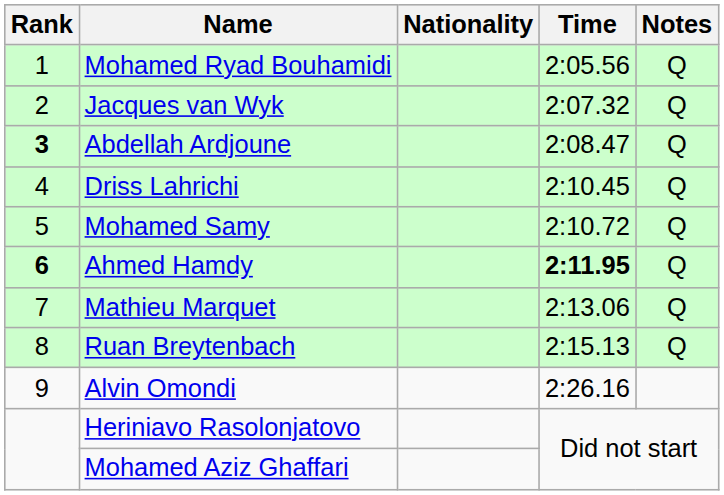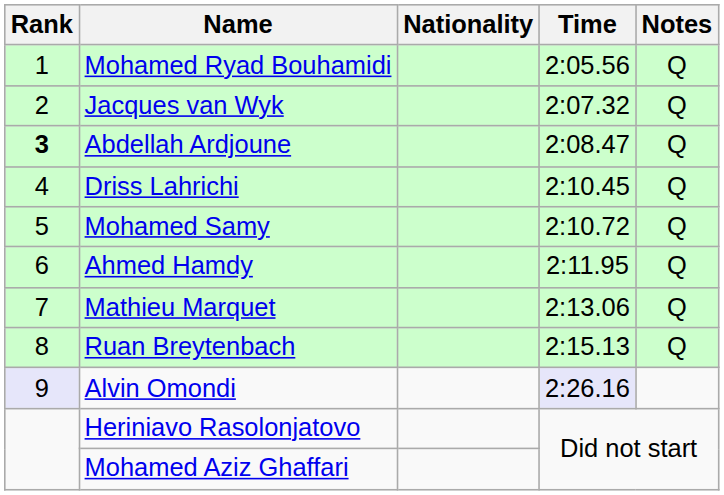(42, 266) bold -> (42, 266) normal
(587, 266) bold -> (587, 266) normal
(42, 387) no background -> (42, 387) lavender background
(587, 387) no background -> (587, 387) lavender background
